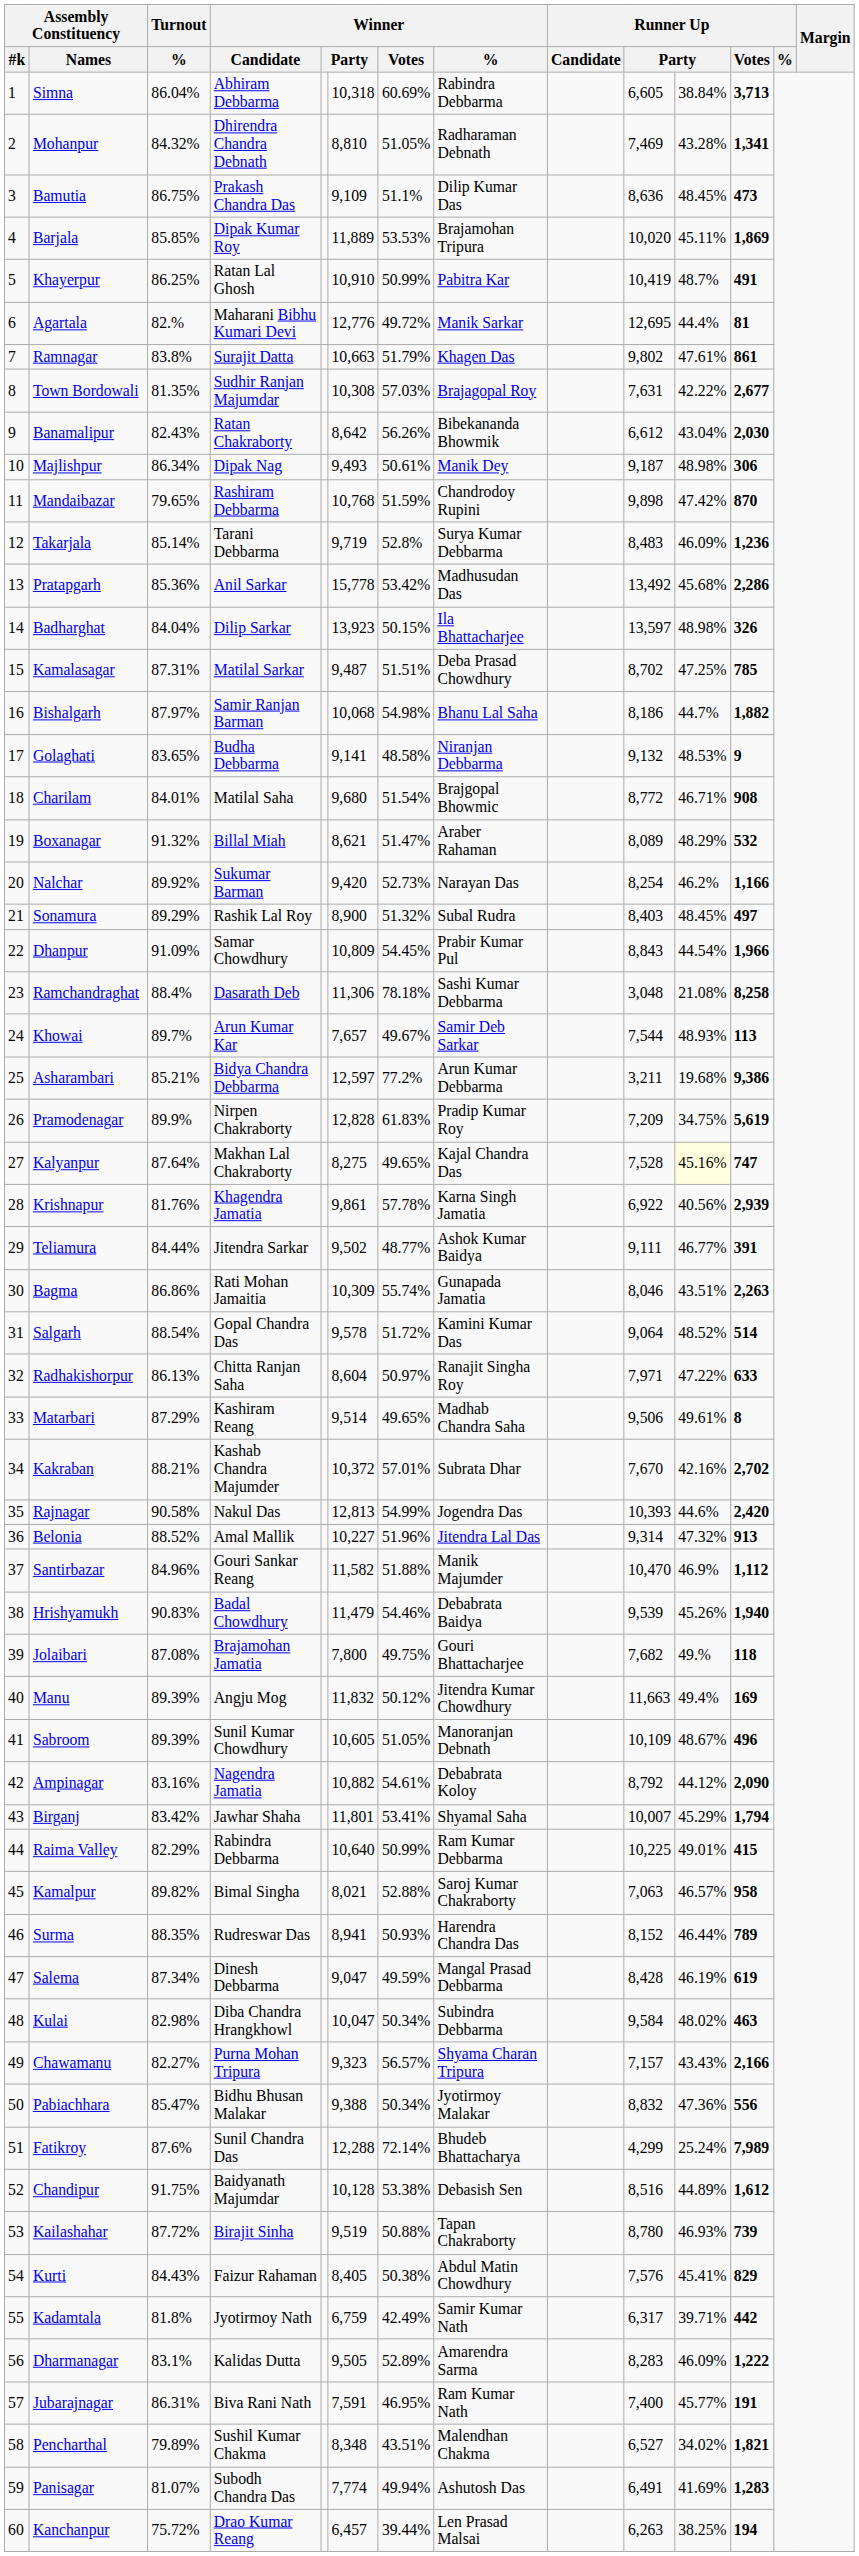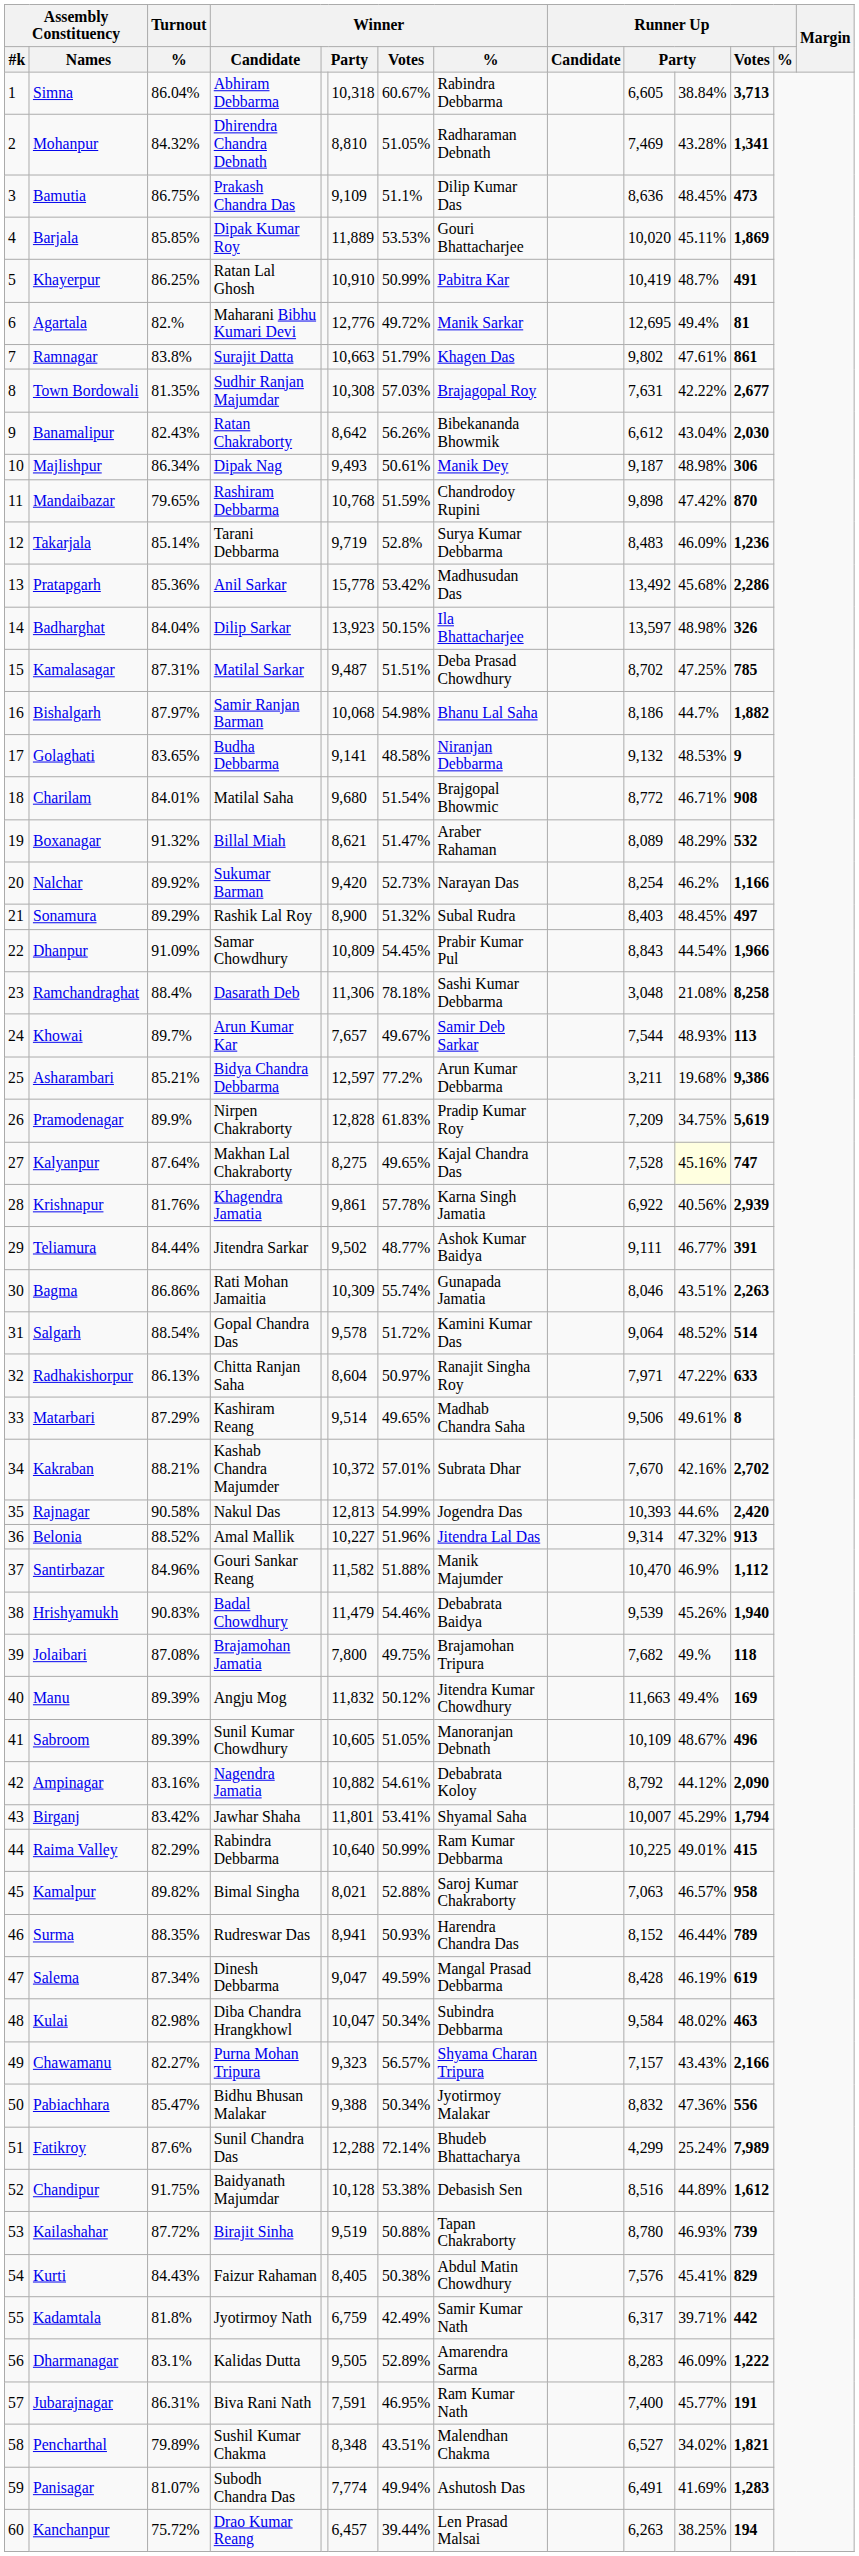(406, 93) 60.69% -> (406, 93) 60.67%
(476, 238) Brajamohan Tripura -> (481, 238) Gouri Bhattacharjee
(699, 323) 44.4% -> (699, 323) 49.4%
(481, 1655) Gouri Bhattacharjee -> (476, 1655) Brajamohan Tripura
